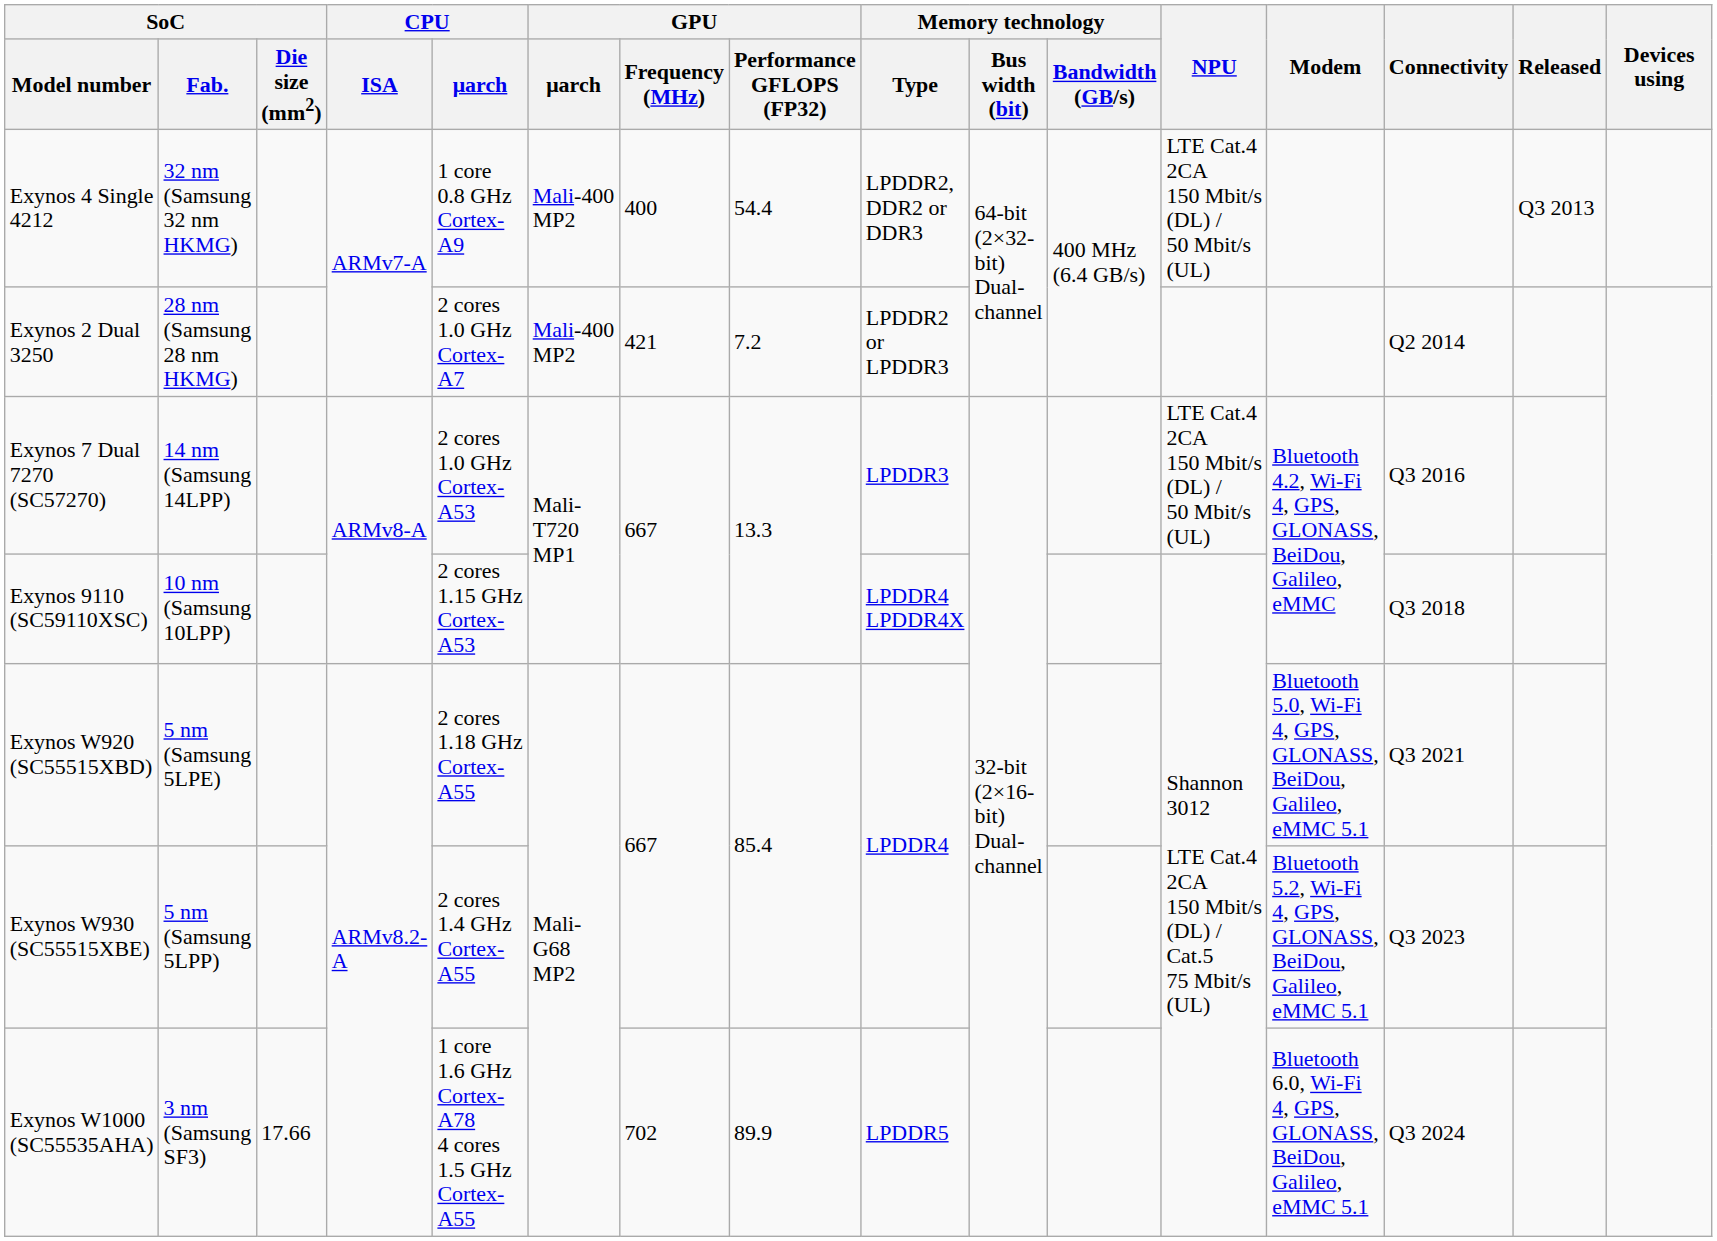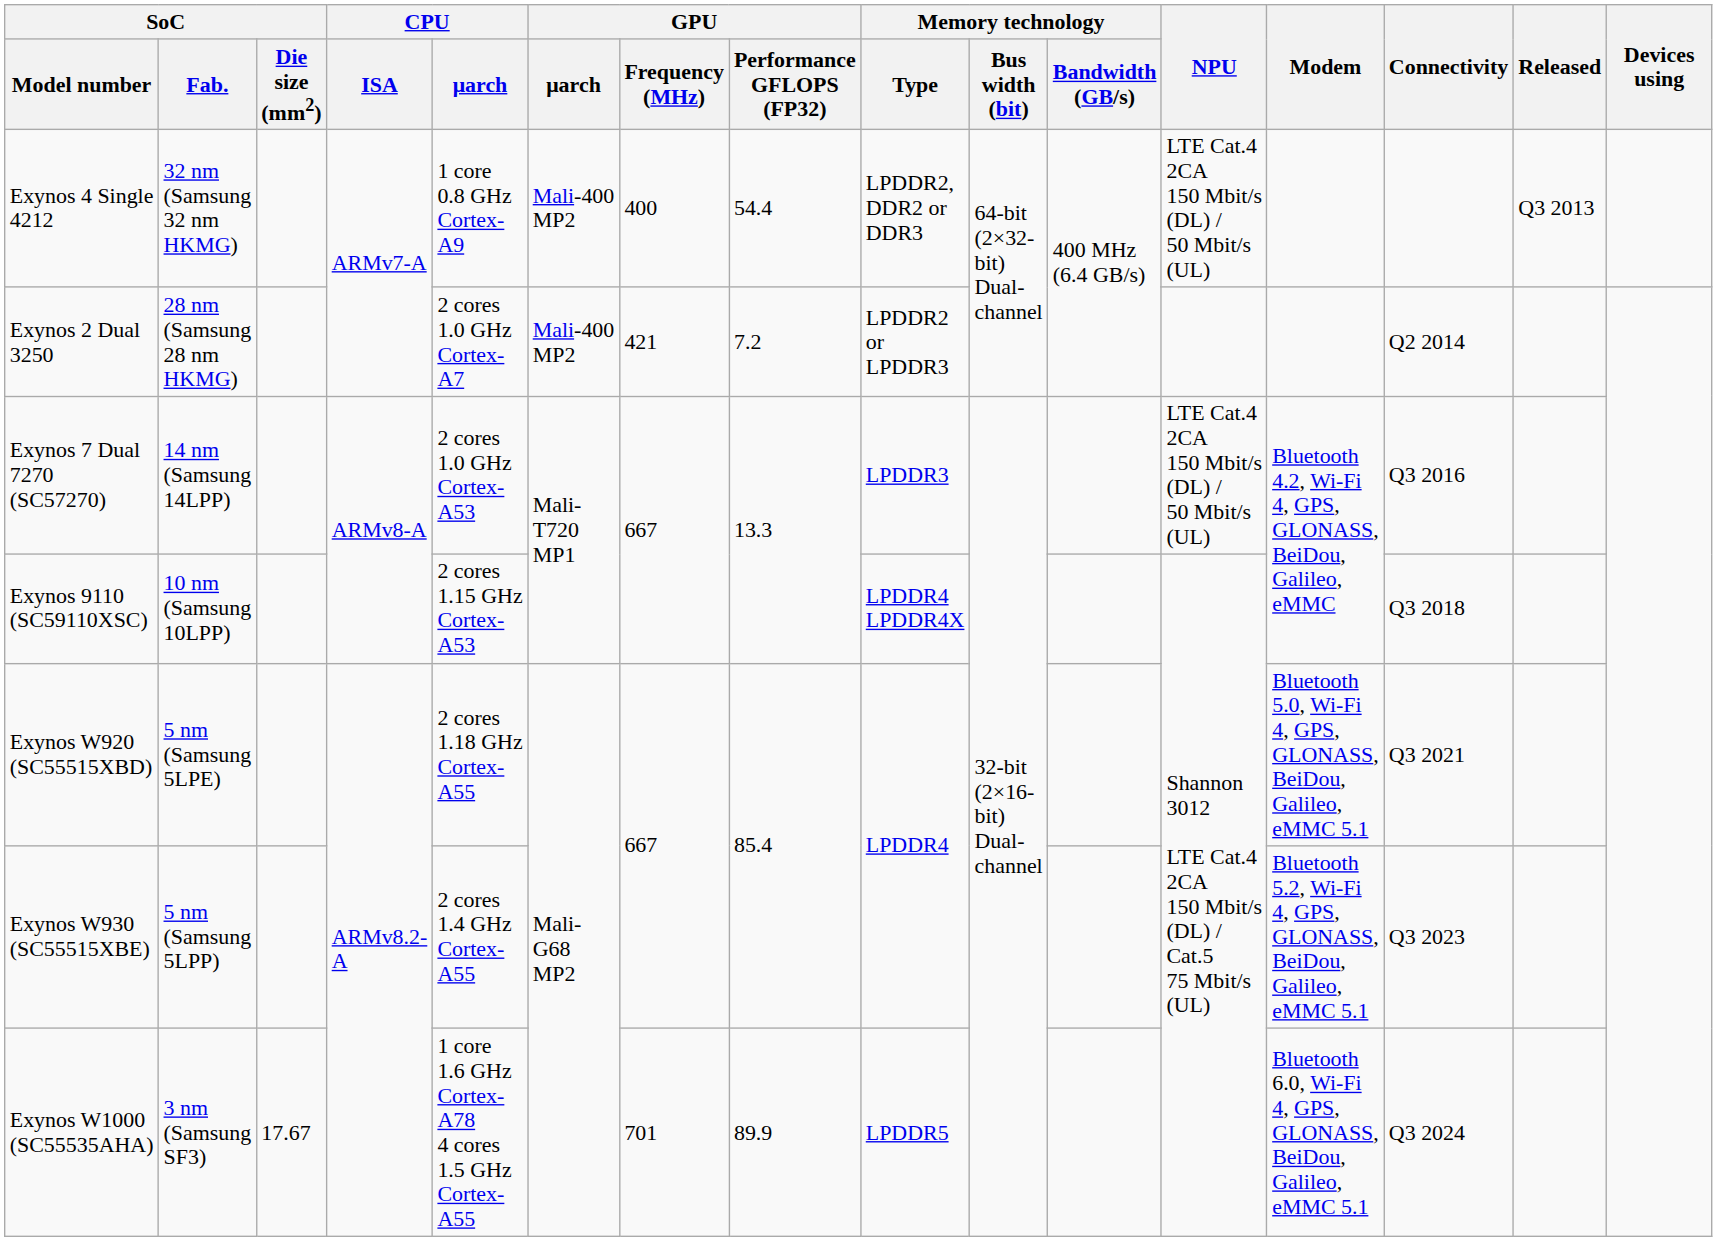(286, 1132) 17.66 -> (286, 1132) 17.67
(641, 1132) 702 -> (641, 1132) 701
